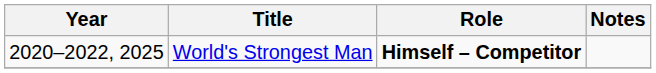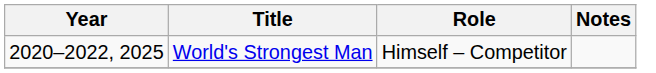(481, 51) bold -> (474, 51) normal
